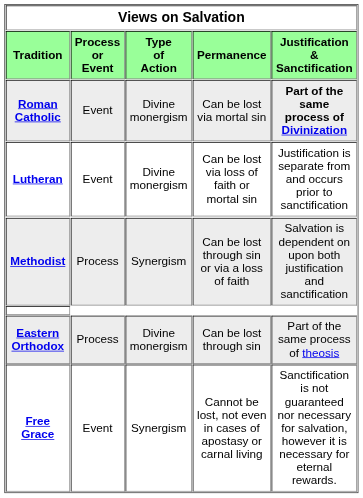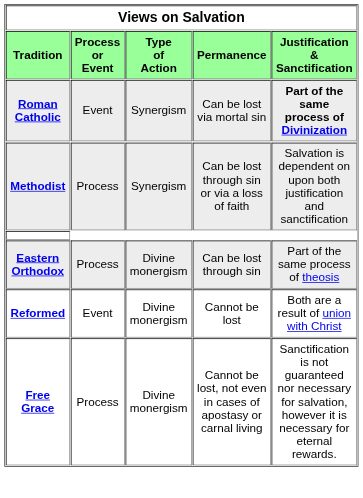(159, 110) Divine monergism -> (159, 110) Synergism
- row: (38, 179)
+ row: (38, 313)
(98, 428) Event -> (98, 401) Process
(159, 428) Synergism -> (159, 401) Divine monergism
